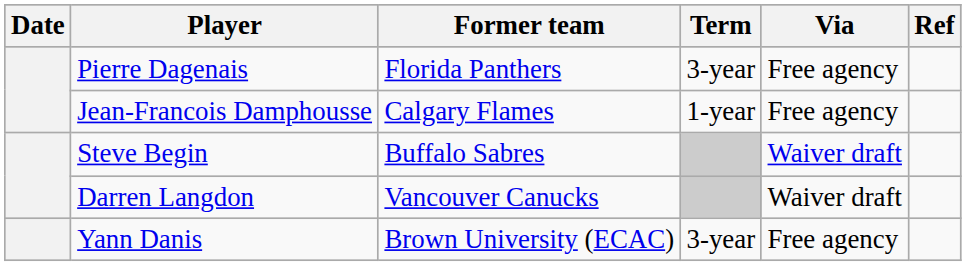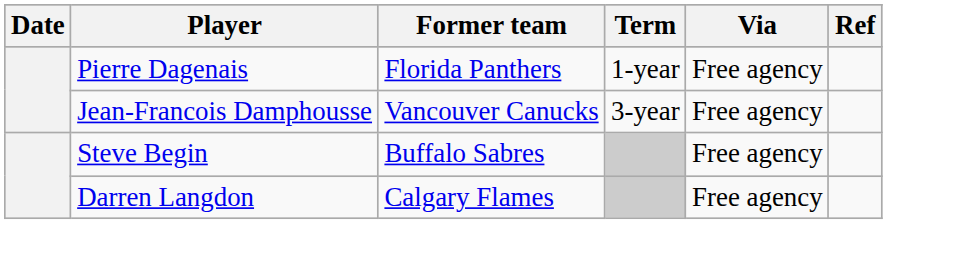(721, 68) 3-year -> (645, 68) 1-year
(469, 111) Calgary Flames -> (492, 111) Vancouver Canucks
(721, 111) 1-year -> (645, 111) 3-year
(835, 153) Waiver draft -> (757, 153) Free agency
(492, 196) Vancouver Canucks -> (469, 196) Calgary Flames
(835, 196) Waiver draft -> (757, 196) Free agency
- row: (140, 238)
